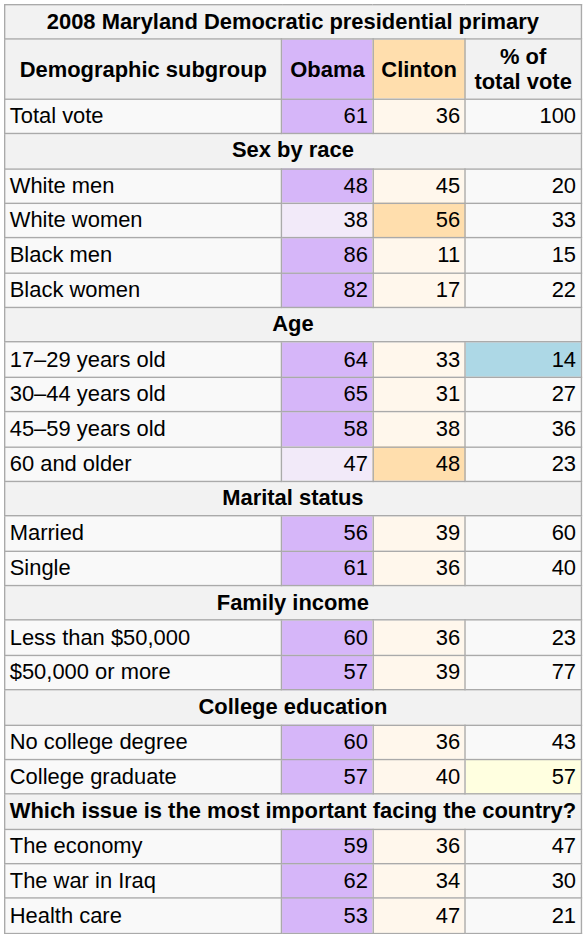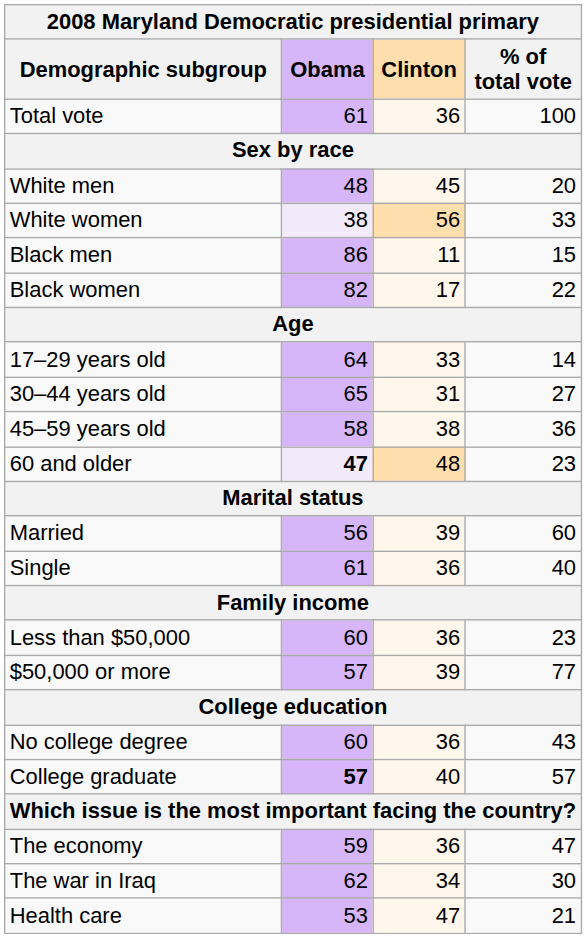(564, 359) lightblue background -> (564, 359) no background
(356, 463) normal -> (356, 463) bold
(356, 776) normal -> (356, 776) bold
(564, 776) lightyellow background -> (564, 776) no background
